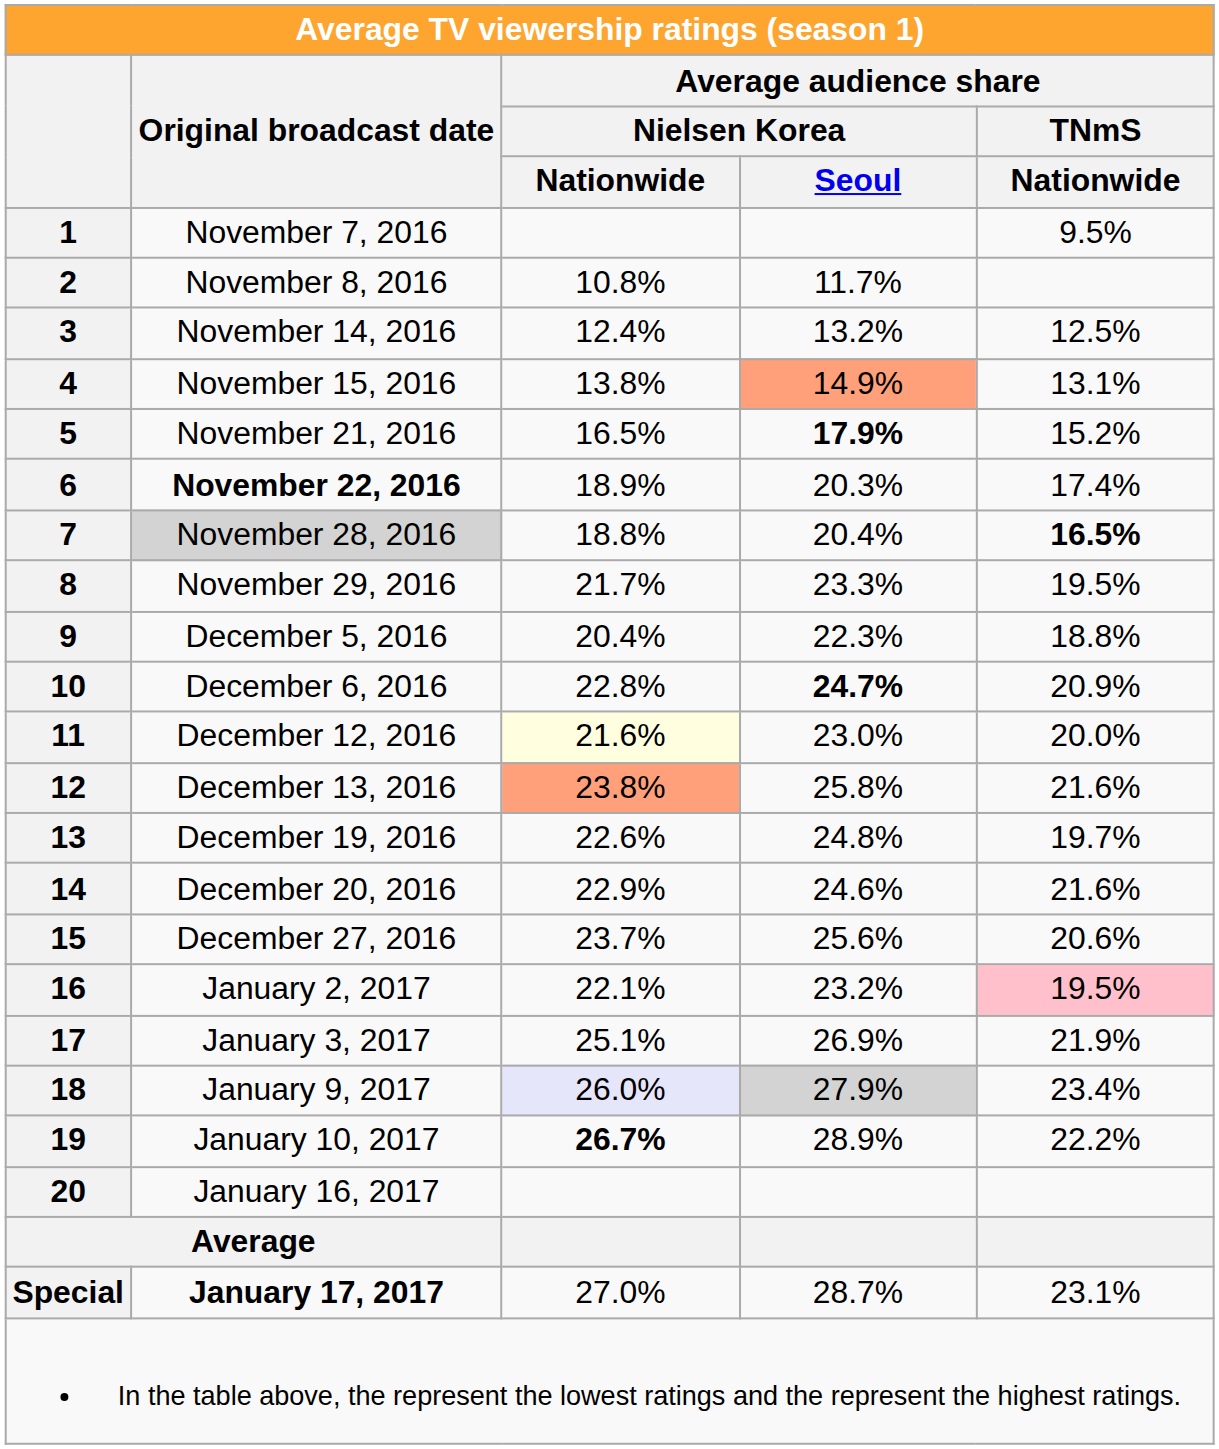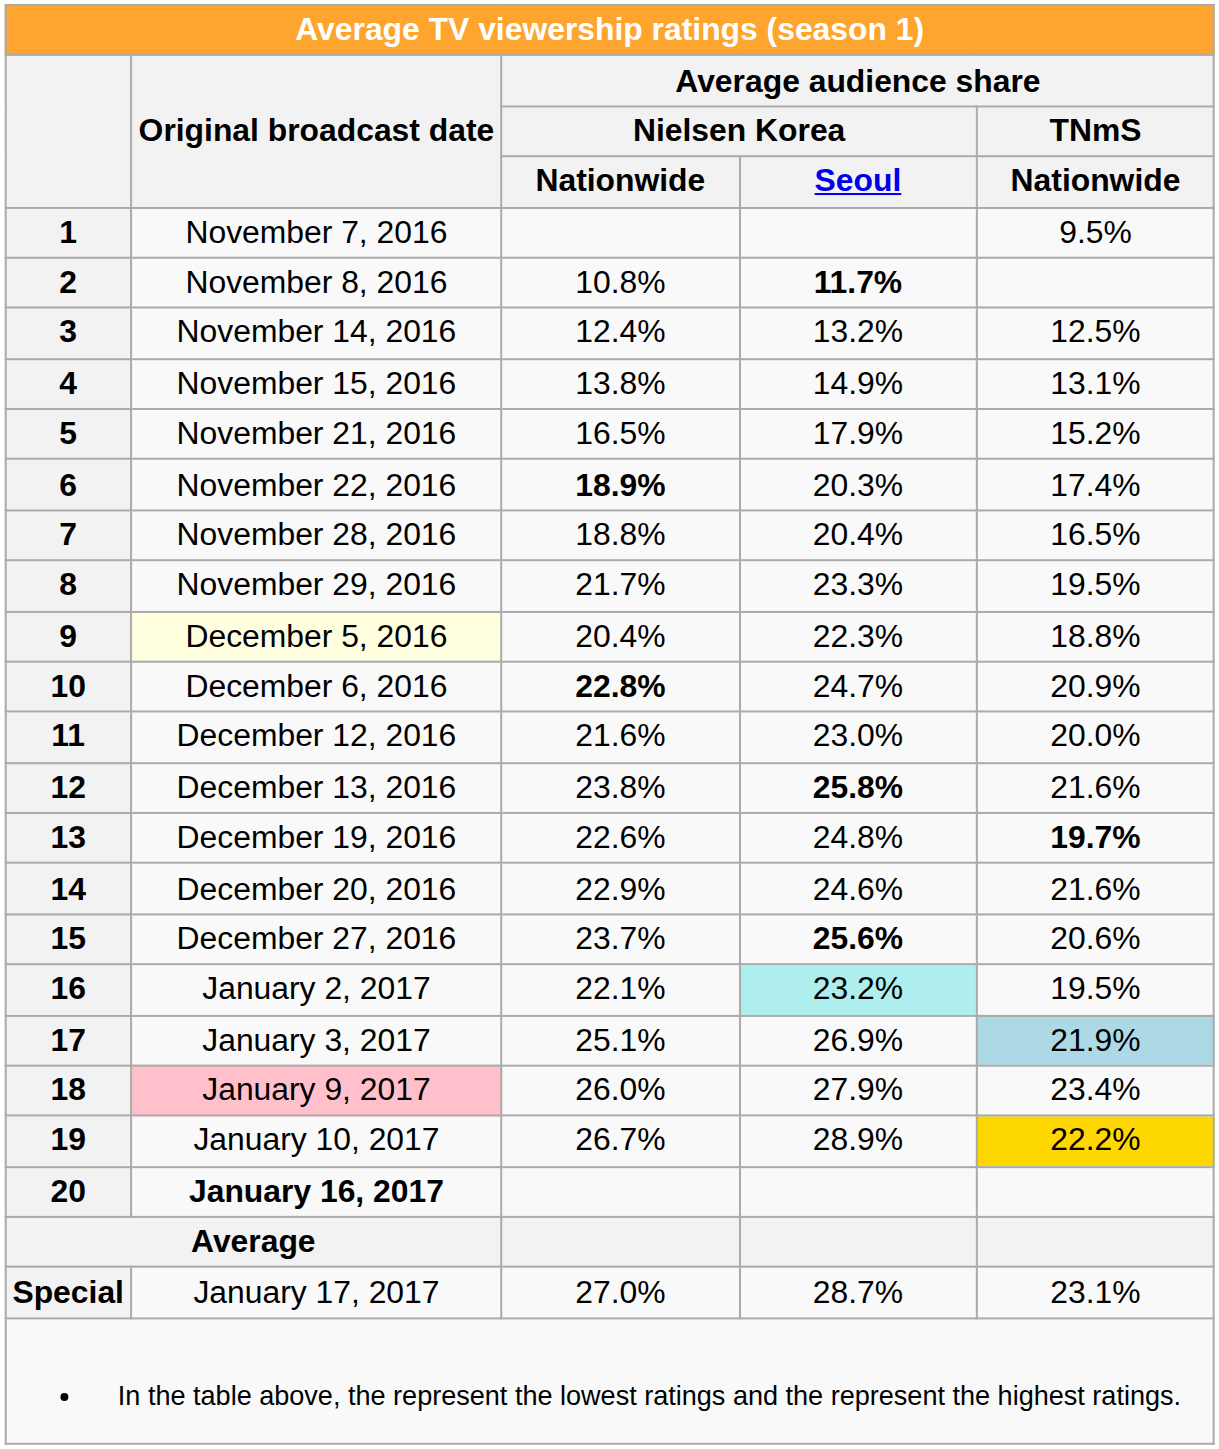(858, 282) normal -> (858, 282) bold
(858, 383) lightsalmon background -> (858, 383) no background
(858, 433) bold -> (858, 433) normal
(316, 484) bold -> (316, 484) normal
(620, 484) normal -> (620, 484) bold
(316, 534) lightgrey background -> (316, 534) no background
(1095, 534) bold -> (1095, 534) normal
(316, 635) no background -> (316, 635) lightyellow background
(620, 686) normal -> (620, 686) bold
(858, 686) bold -> (858, 686) normal
(620, 736) lightyellow background -> (620, 736) no background
(620, 787) lightsalmon background -> (620, 787) no background
(858, 787) normal -> (858, 787) bold
(1095, 837) normal -> (1095, 837) bold
(858, 938) normal -> (858, 938) bold
(858, 989) no background -> (858, 989) paleturquoise background
(1095, 989) pink background -> (1095, 989) no background
(1095, 1039) no background -> (1095, 1039) lightblue background
(316, 1090) no background -> (316, 1090) pink background
(620, 1090) lavender background -> (620, 1090) no background
(858, 1090) lightgrey background -> (858, 1090) no background
(620, 1140) bold -> (620, 1140) normal
(1095, 1140) no background -> (1095, 1140) gold background
(316, 1191) normal -> (316, 1191) bold
(316, 1292) bold -> (316, 1292) normal
